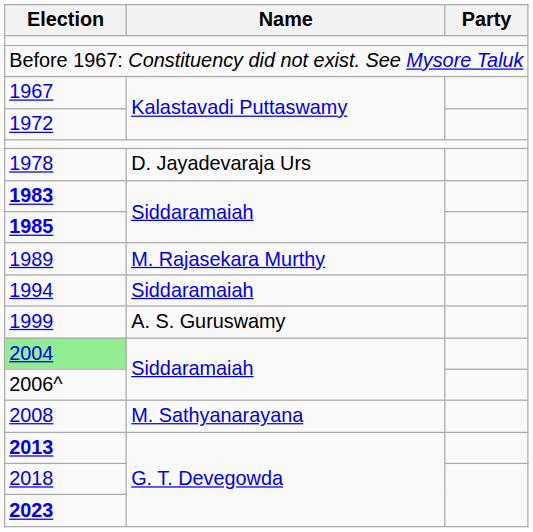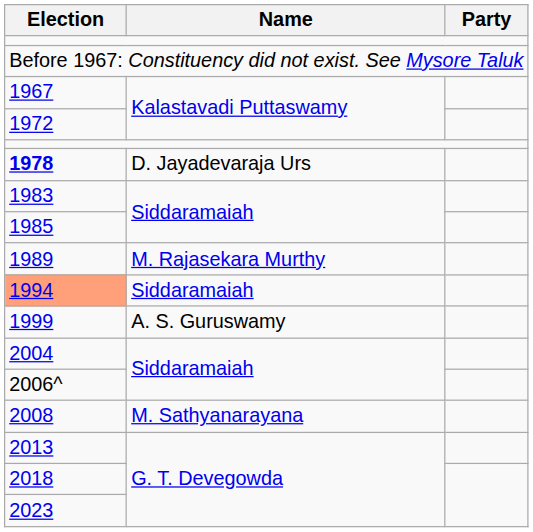(31, 164) normal -> (31, 164) bold
(31, 195) bold -> (31, 195) normal
(31, 227) bold -> (31, 227) normal
(31, 290) no background -> (31, 290) lightsalmon background
(31, 353) lightgreen background -> (31, 353) no background
(31, 447) bold -> (31, 447) normal
(31, 510) bold -> (31, 510) normal
